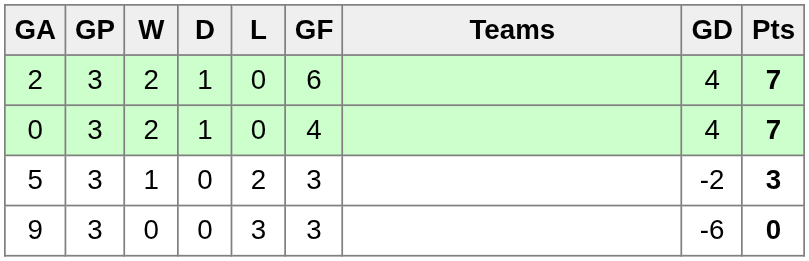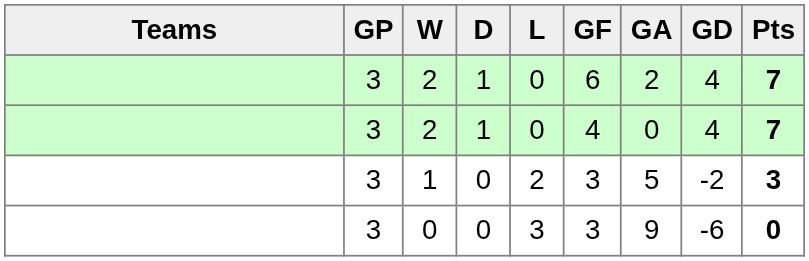columns swapped: (512, 29) <-> (35, 29)
